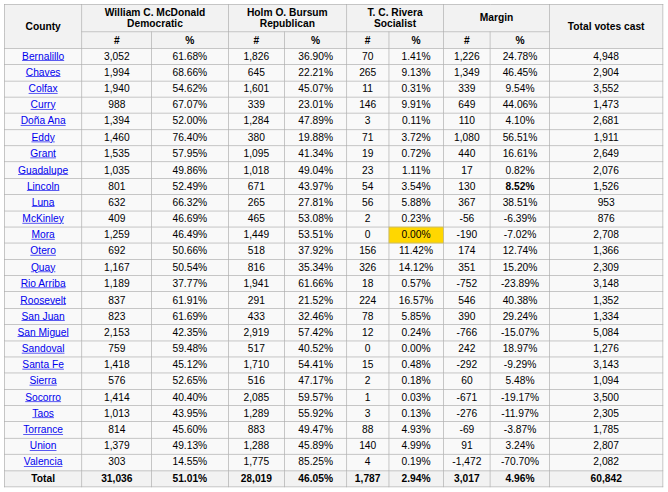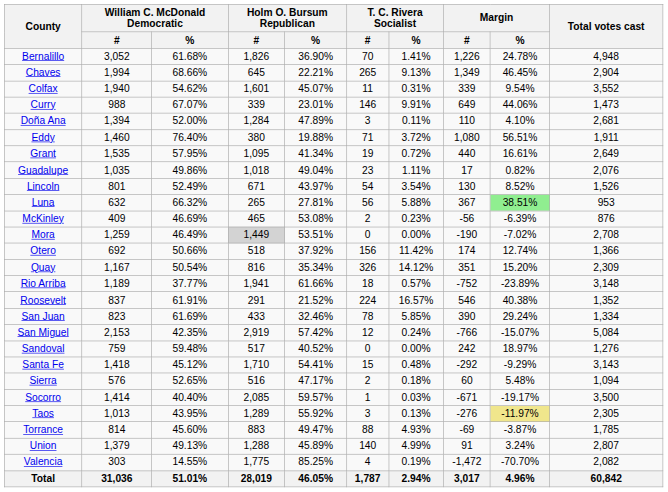(520, 186) bold -> (520, 186) normal
(520, 202) no background -> (520, 202) lightgreen background
(256, 235) no background -> (256, 235) lightgrey background
(416, 235) gold background -> (416, 235) no background
(520, 413) no background -> (520, 413) khaki background
